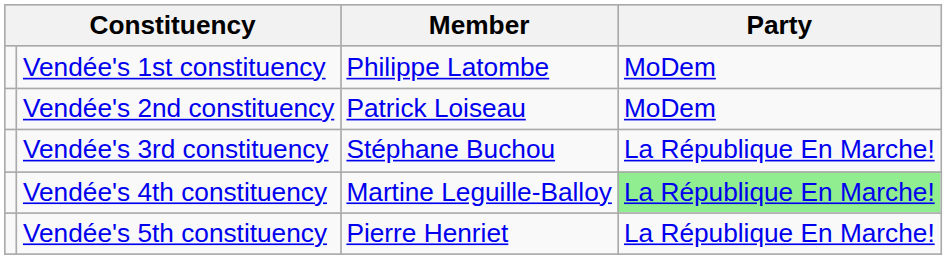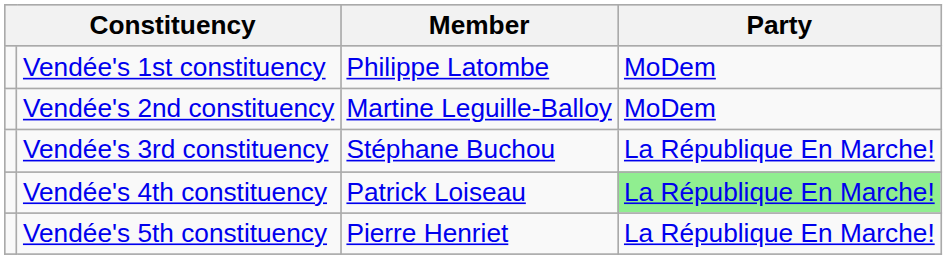(436, 108) Patrick Loiseau -> (479, 108) Martine Leguille-Balloy
(479, 191) Martine Leguille-Balloy -> (436, 191) Patrick Loiseau
